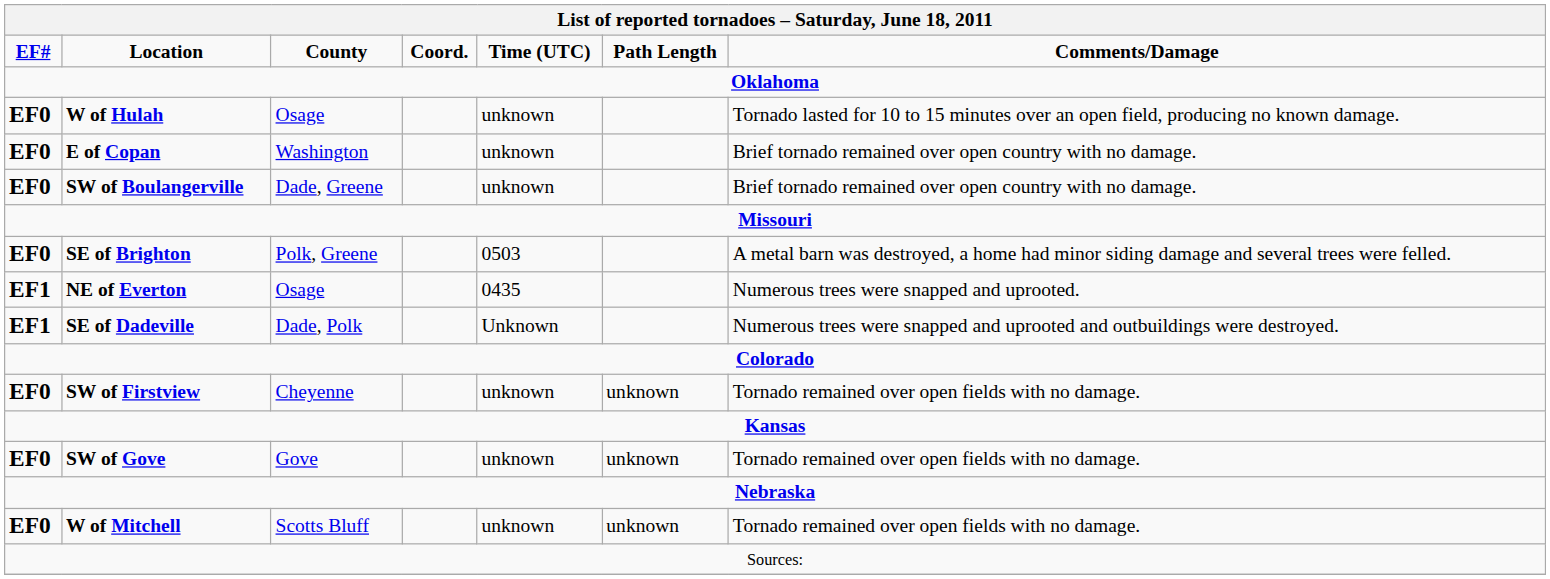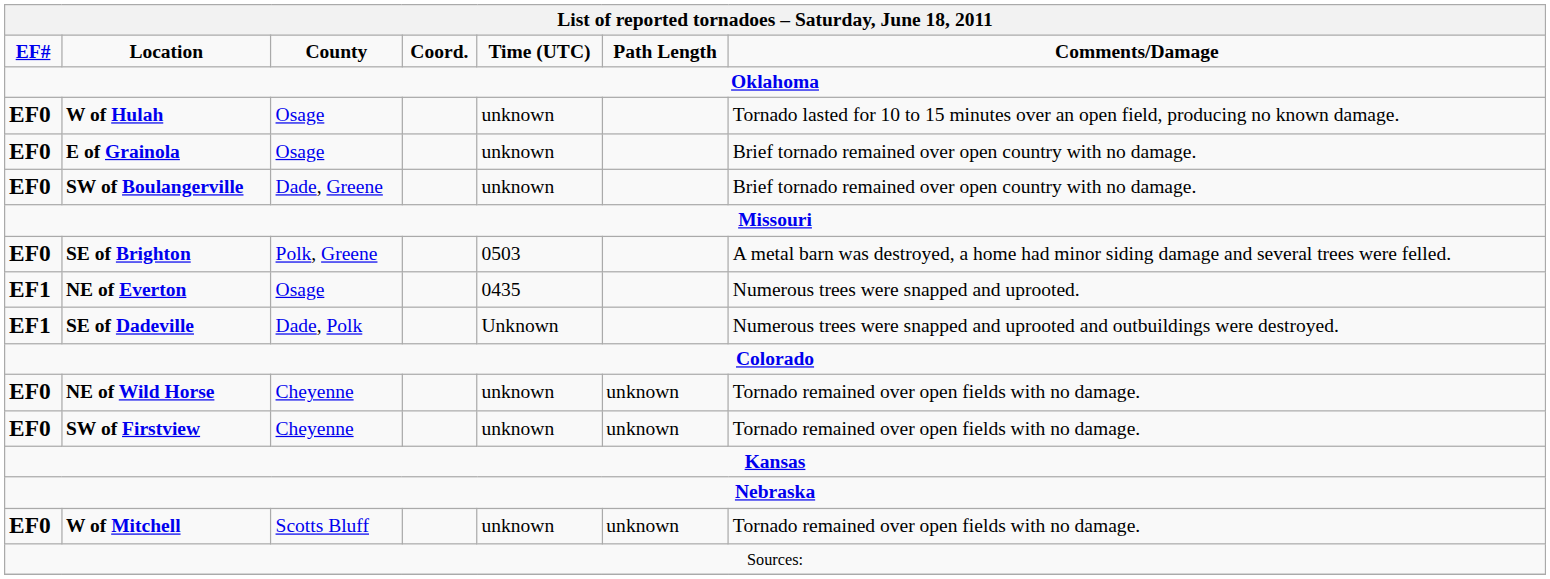- row: (113, 151)
+ row: (123, 151)
+ row: (140, 392)
- row: (116, 459)
